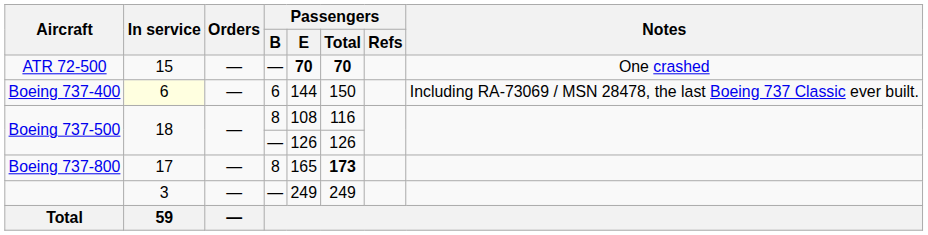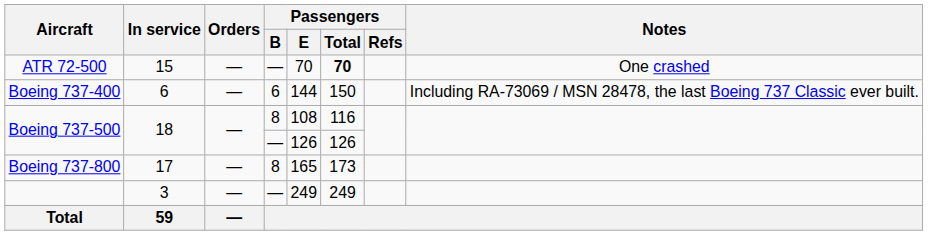(304, 67) bold -> (304, 67) normal
(164, 92) lightyellow background -> (164, 92) no background
(343, 167) bold -> (343, 167) normal
